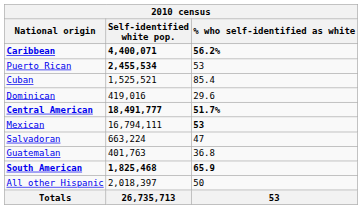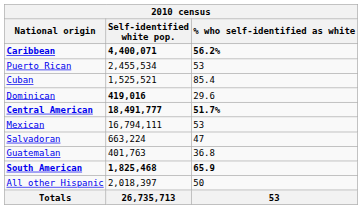(132, 66) bold -> (132, 66) normal
(127, 95) normal -> (127, 95) bold
(199, 124) bold -> (199, 124) normal
